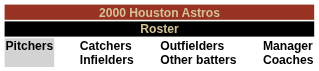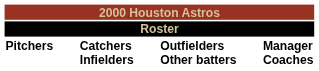(29, 46) lightgrey background -> (29, 46) no background
